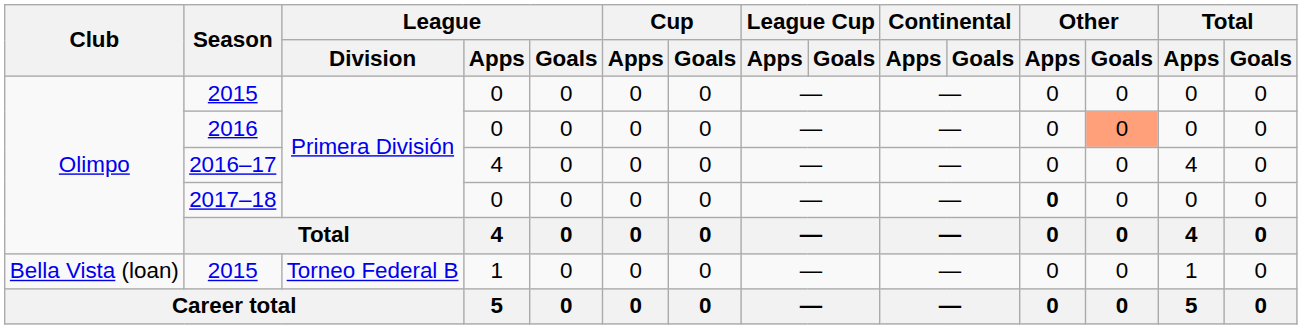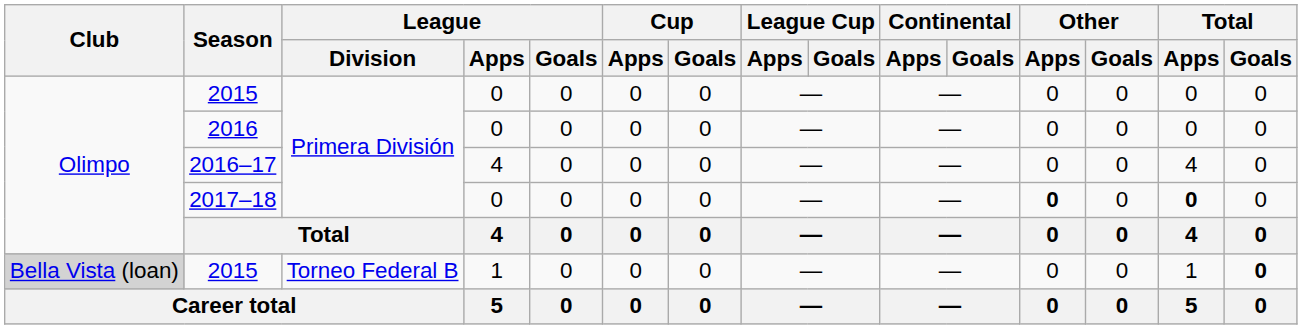(1122, 128) lightsalmon background -> (1122, 128) no background
(1191, 199) normal -> (1191, 199) bold
(94, 270) no background -> (94, 270) lightgrey background
(1261, 270) normal -> (1261, 270) bold
